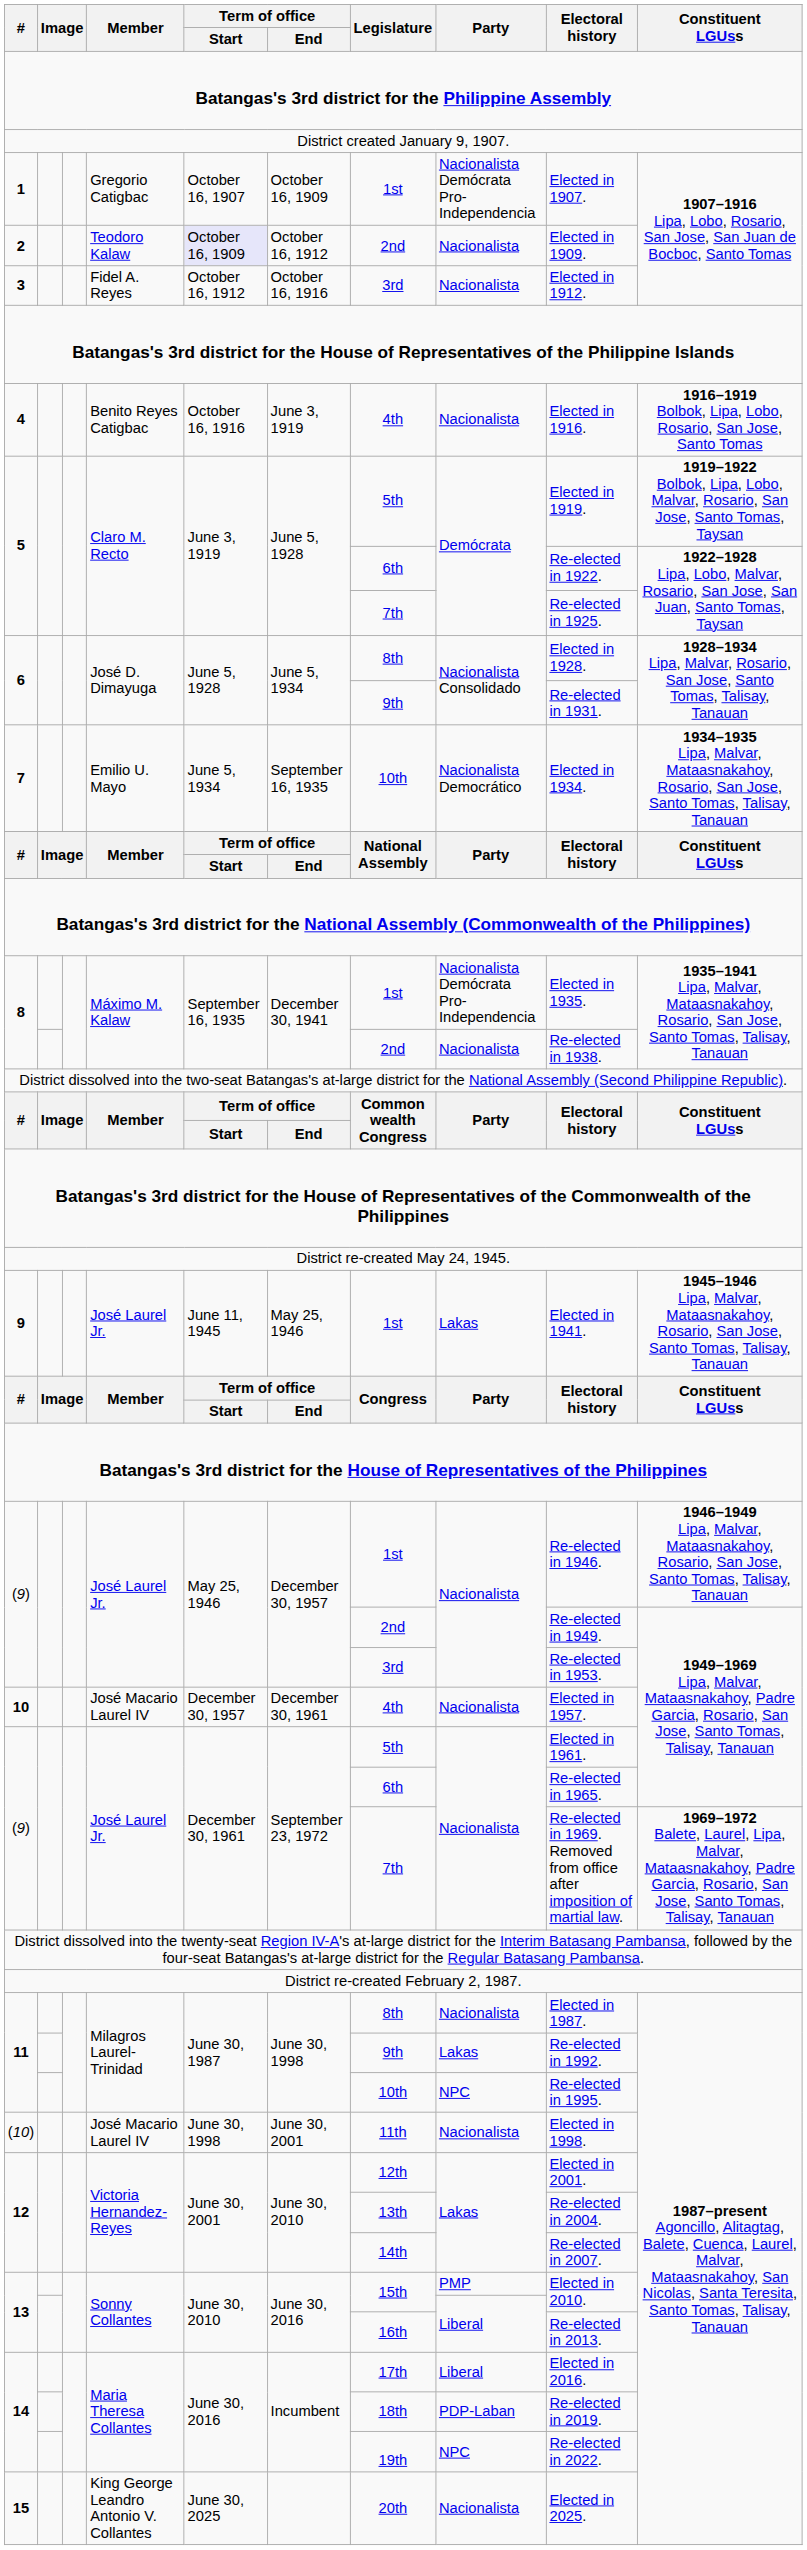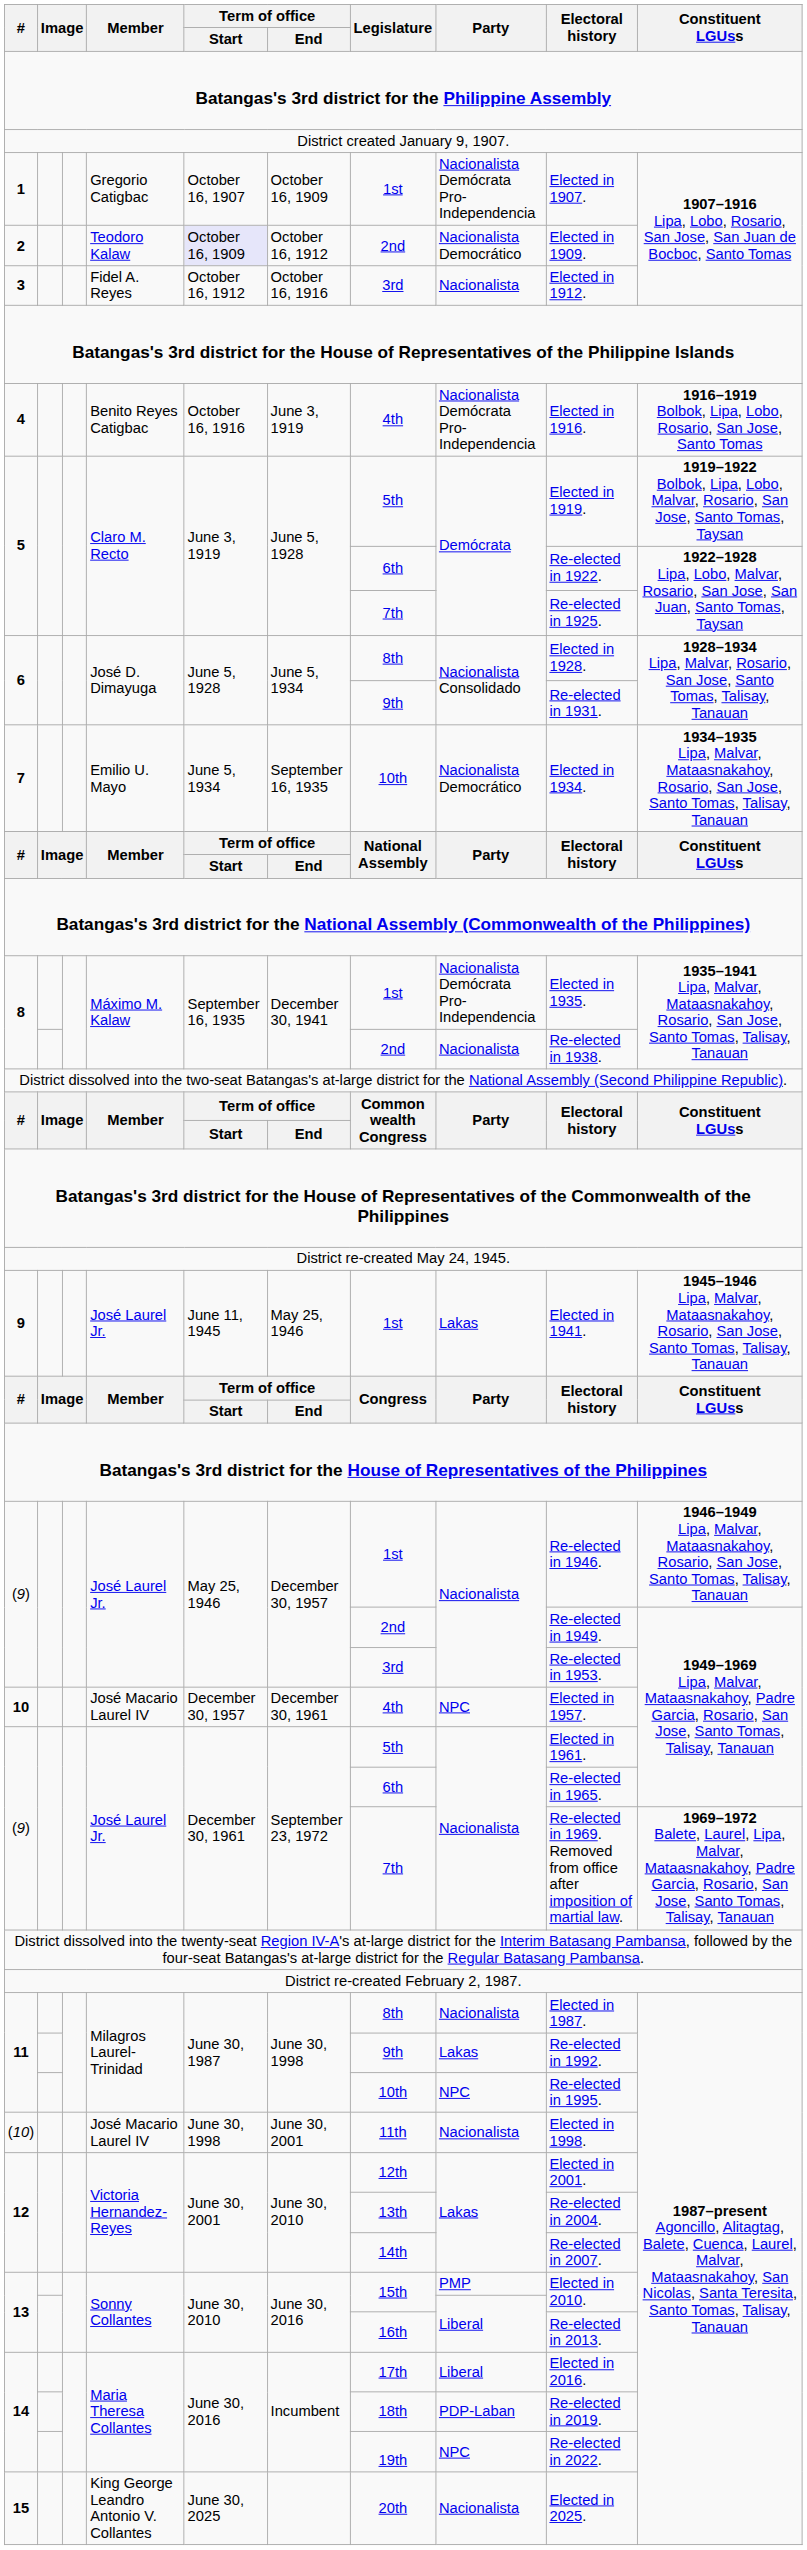(479, 245) Nacionalista -> (480, 245) Nacionalista Democrático
(479, 419) Nacionalista -> (487, 419) Nacionalista Demócrata Pro-Independencia
(479, 1707) Nacionalista -> (454, 1707) NPC
